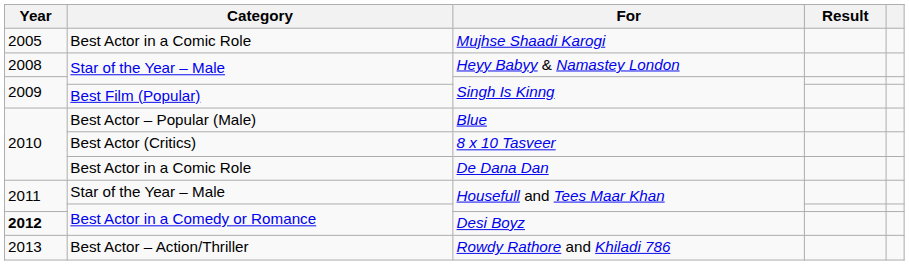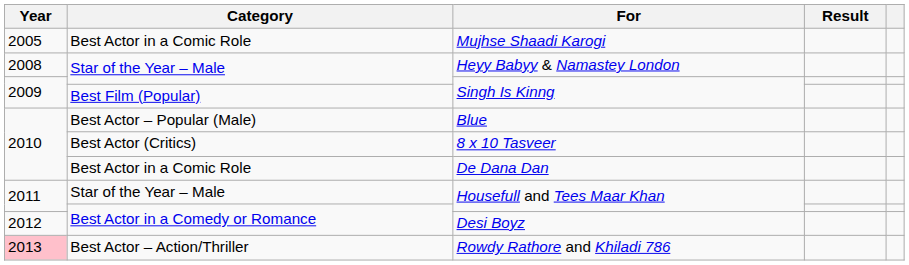(25, 223) bold -> (25, 223) normal
(25, 247) no background -> (25, 247) pink background
